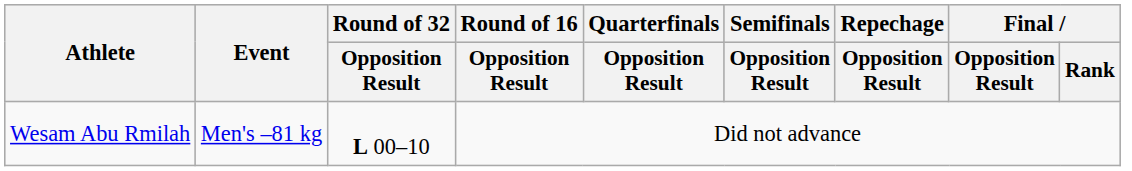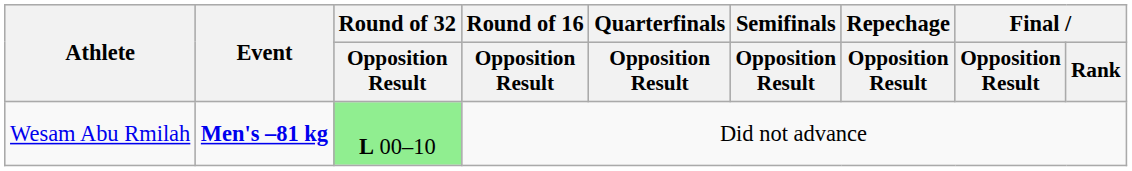(261, 133) normal -> (264, 133) bold
(391, 146) no background -> (397, 146) lightgreen background
